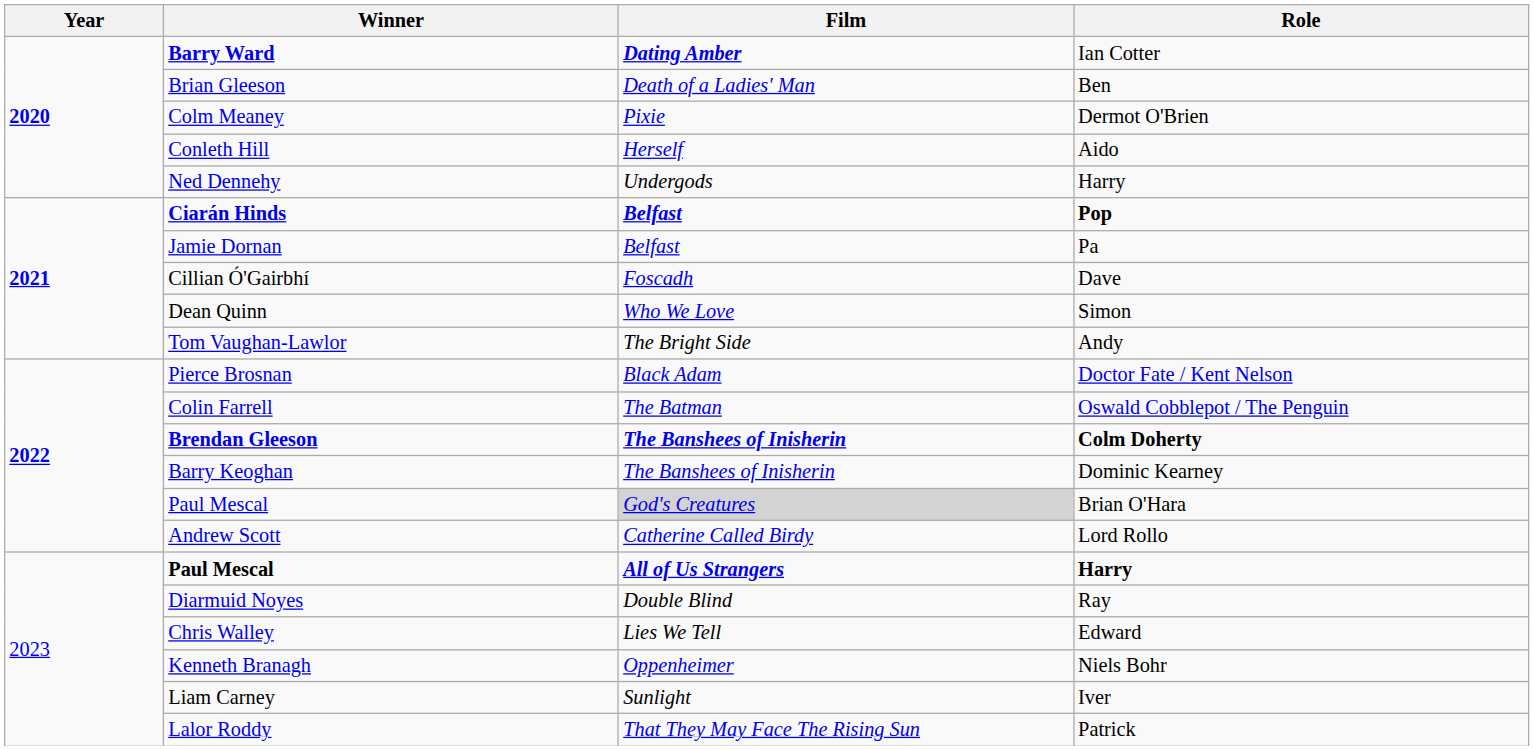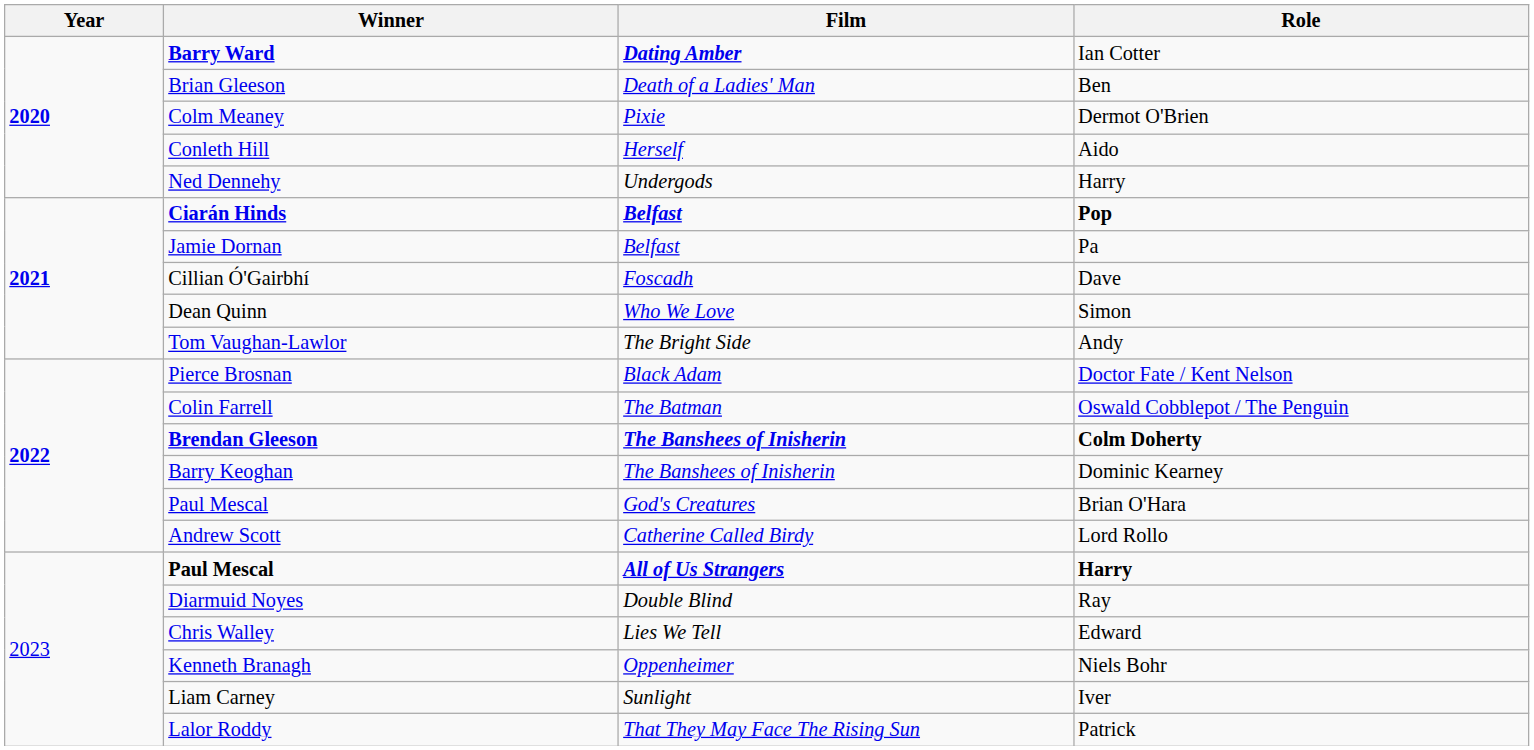(689, 504) lightgrey background -> (689, 504) no background
